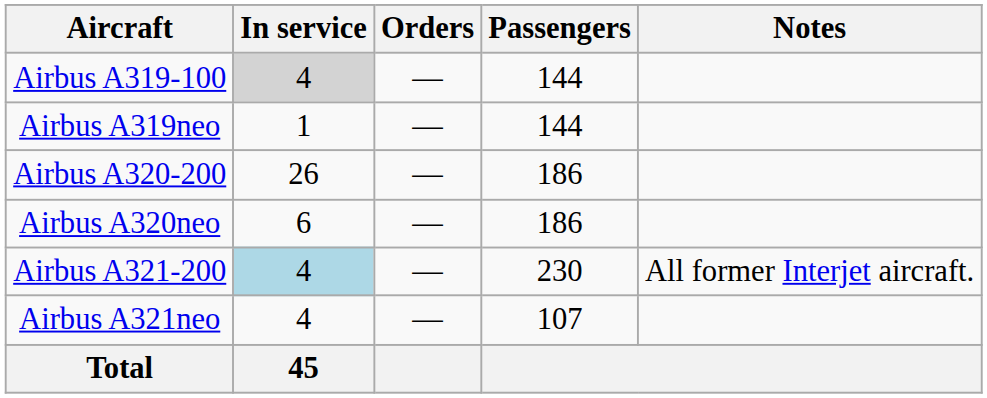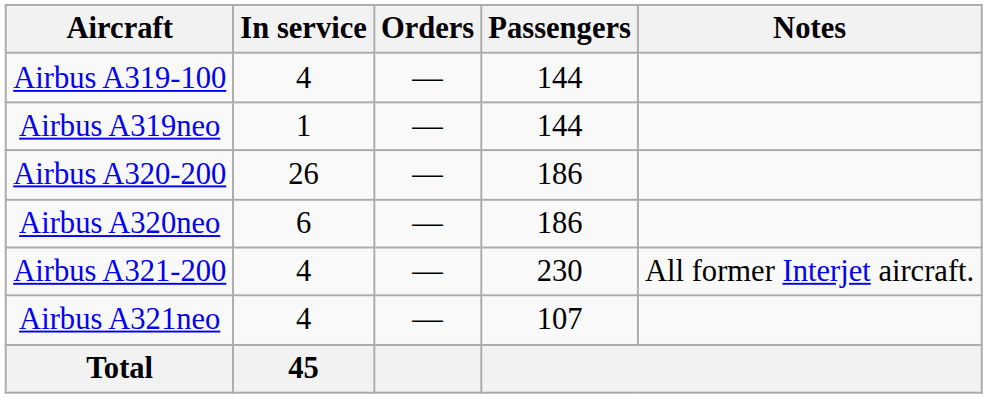(304, 77) lightgrey background -> (304, 77) no background
(304, 271) lightblue background -> (304, 271) no background
